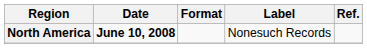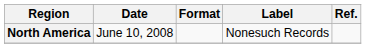(136, 33) bold -> (135, 33) normal
